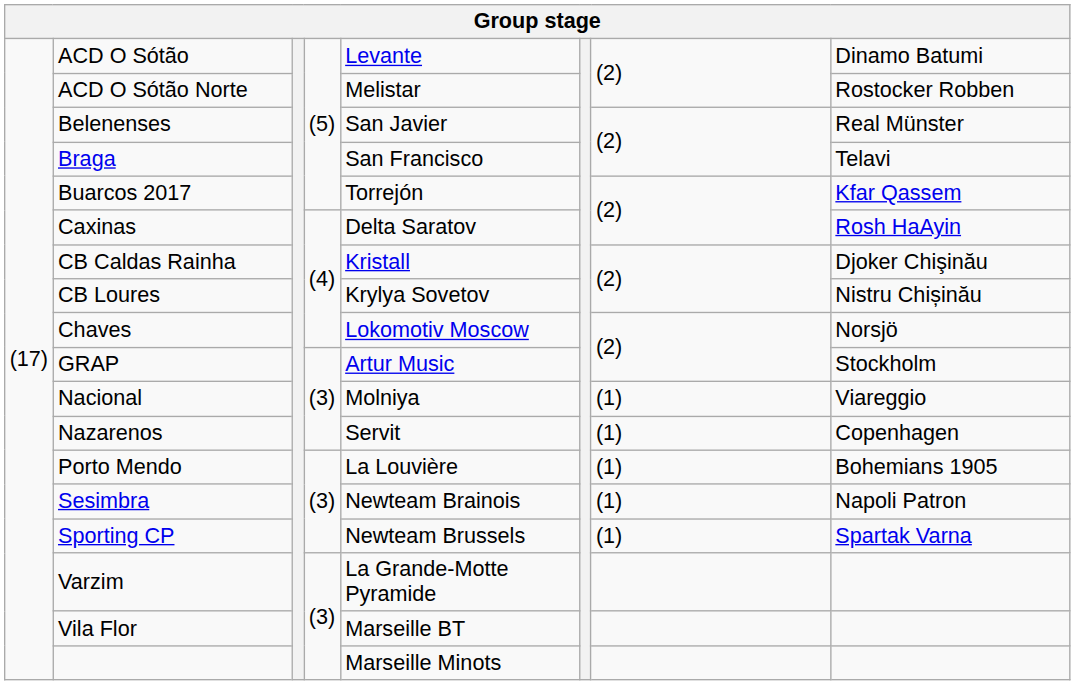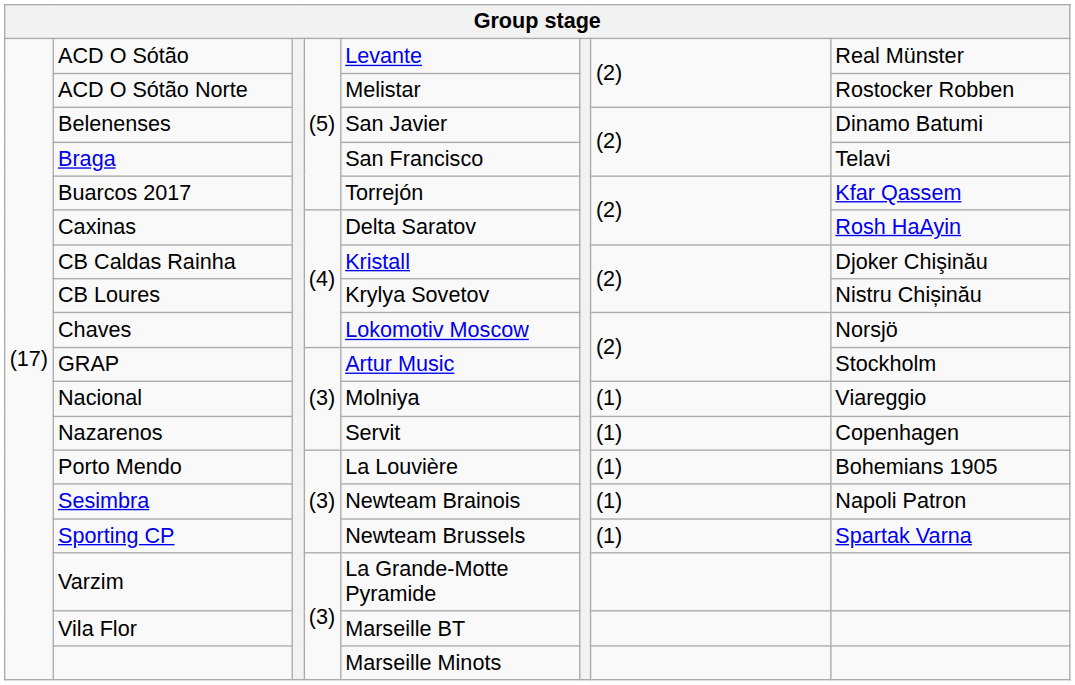(909, 55) Dinamo Batumi -> (900, 55) Real Münster
(900, 124) Real Münster -> (909, 124) Dinamo Batumi
